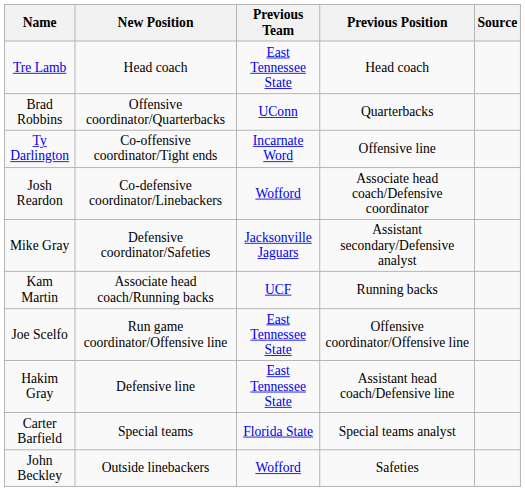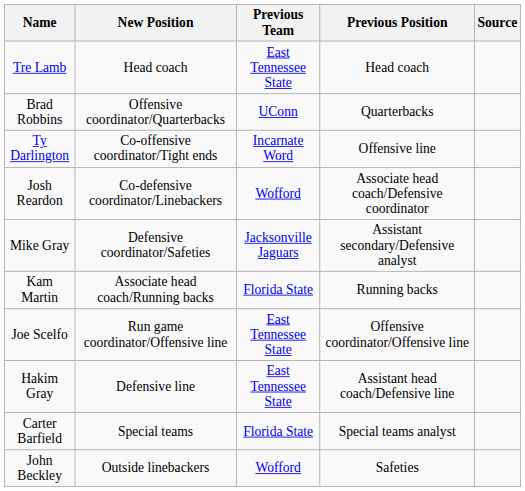(278, 290) UCF -> (278, 290) Florida State
